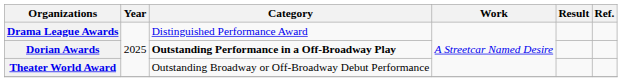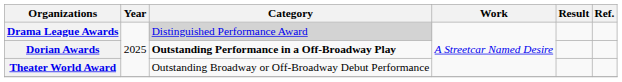(230, 31) no background -> (230, 31) lightgrey background
